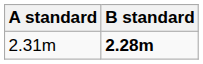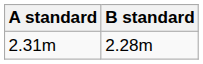(129, 45) bold -> (129, 45) normal
